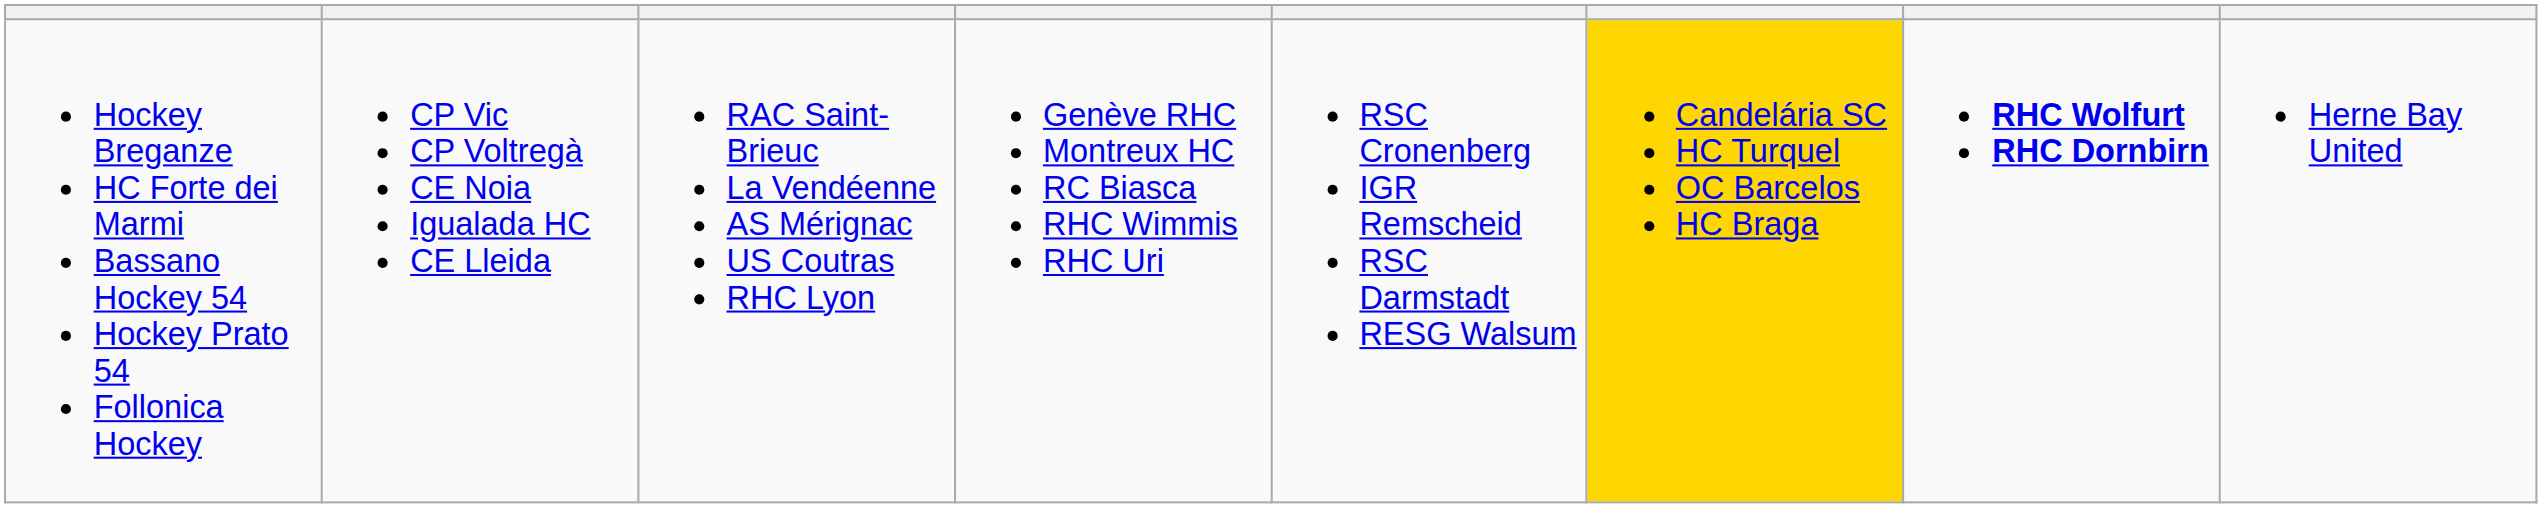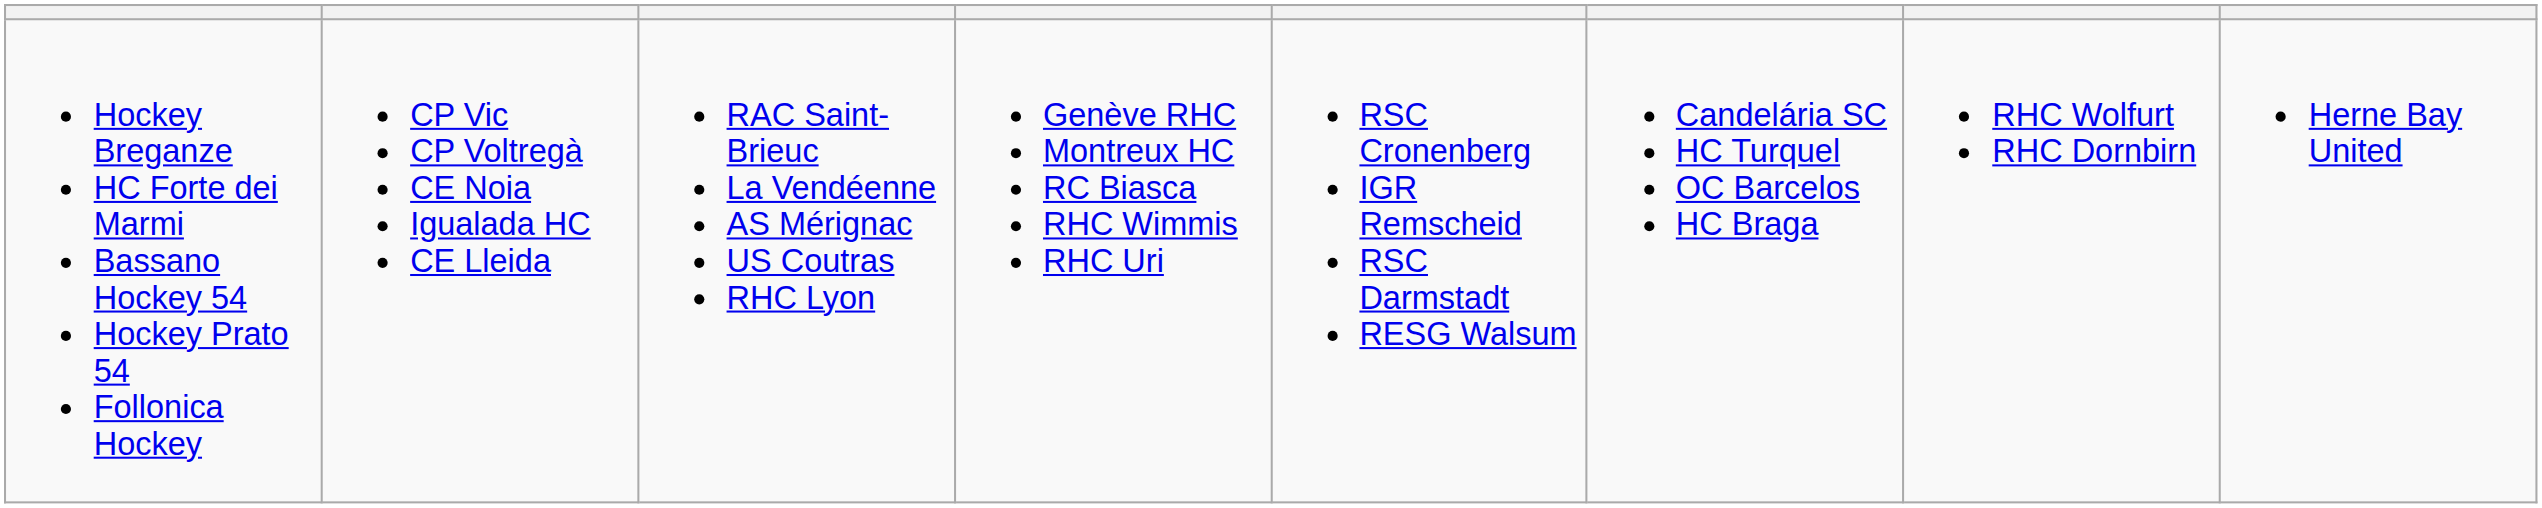(1745, 170) gold background -> (1745, 170) no background
(2062, 133) bold -> (2062, 133) normal
